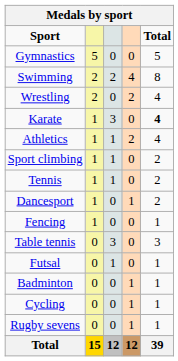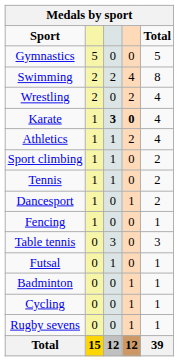(113, 118) normal -> (113, 118) bold
(131, 118) normal -> (131, 118) bold
(157, 118) bold -> (157, 118) normal
